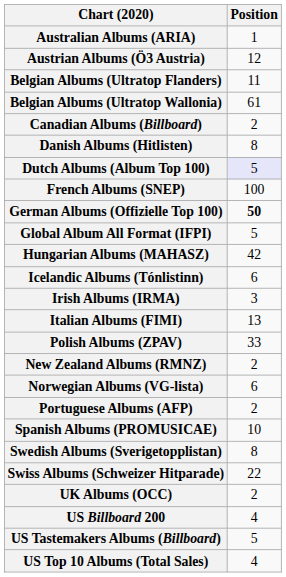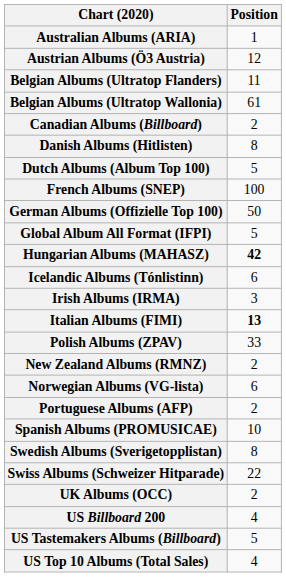(254, 168) lavender background -> (254, 168) no background
(254, 211) bold -> (254, 211) normal
(254, 255) normal -> (254, 255) bold
(254, 320) normal -> (254, 320) bold
